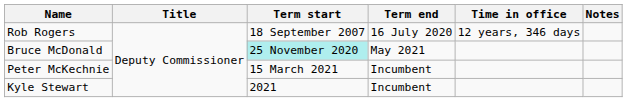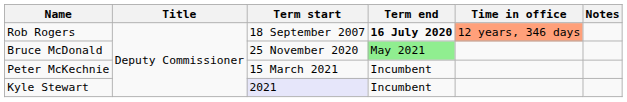(411, 32) normal -> (411, 32) bold
(519, 32) no background -> (519, 32) lightsalmon background
(304, 51) paleturquoise background -> (304, 51) no background
(398, 51) no background -> (398, 51) lightgreen background
(263, 87) no background -> (263, 87) lavender background
